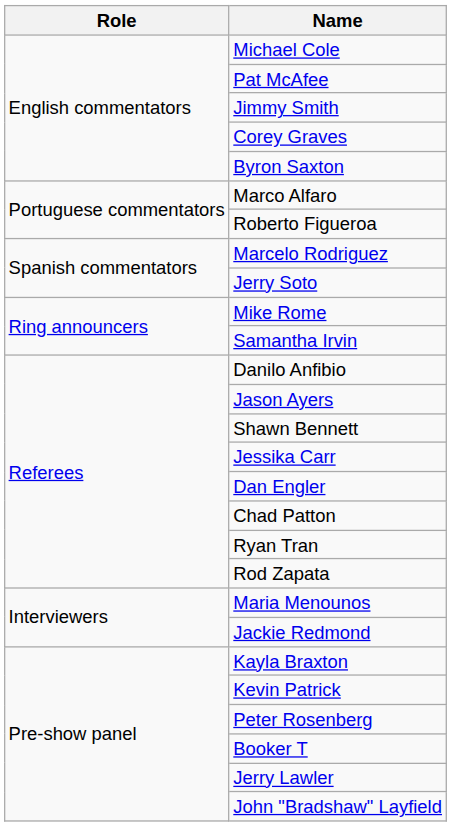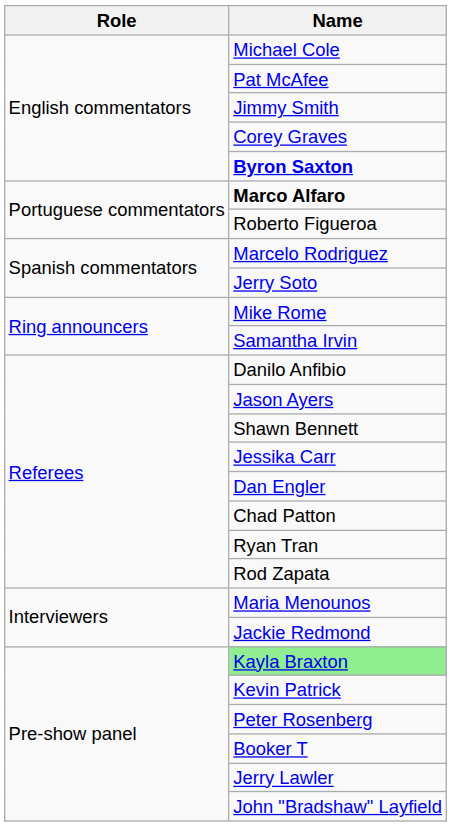(289, 166) normal -> (293, 166) bold
(285, 195) normal -> (289, 195) bold
(291, 661) no background -> (291, 661) lightgreen background
